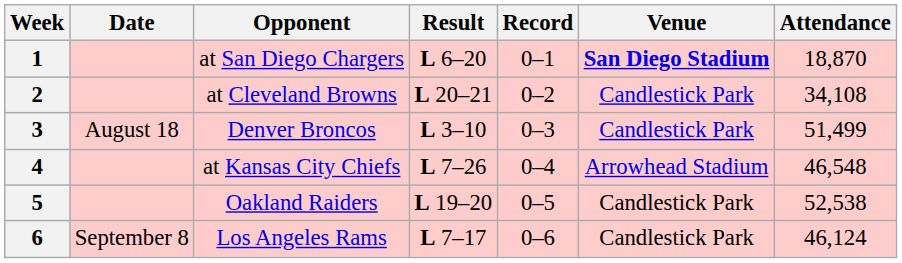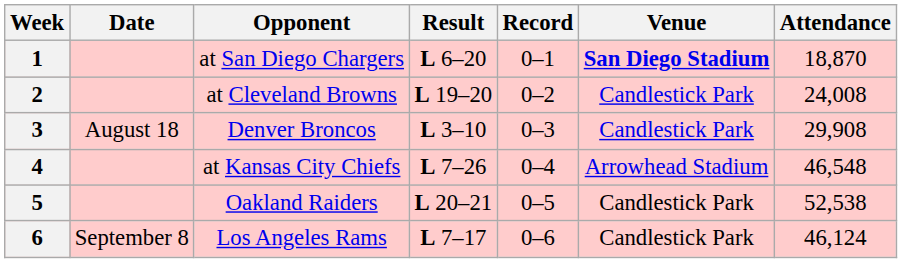(453, 94) L 20–21 -> (453, 94) L 19–20
(835, 94) 34,108 -> (835, 94) 24,008
(835, 130) 51,499 -> (835, 130) 29,908
(453, 202) L 19–20 -> (453, 202) L 20–21
